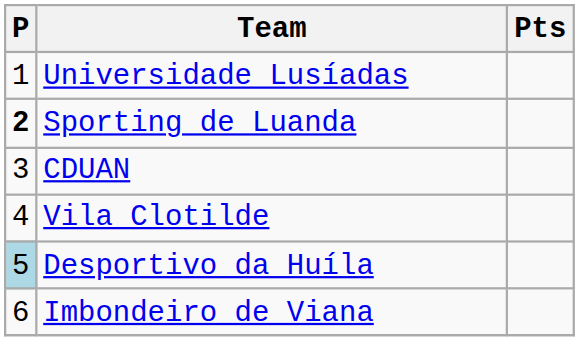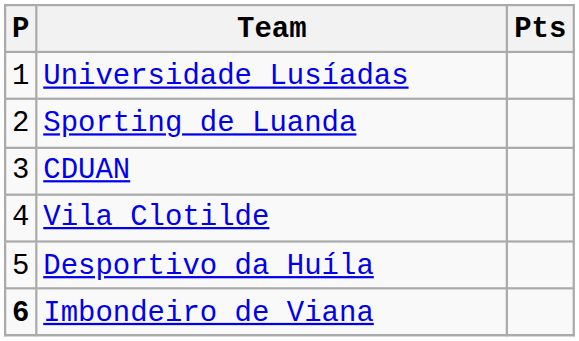(21, 123) bold -> (21, 123) normal
(21, 265) lightblue background -> (21, 265) no background
(21, 312) normal -> (21, 312) bold
